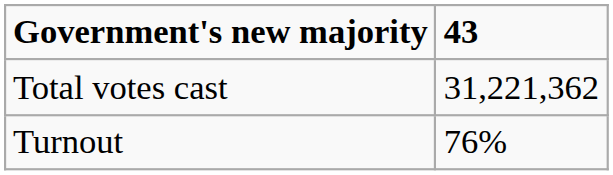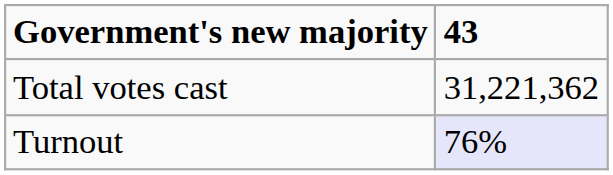(475, 141) no background -> (475, 141) lavender background
